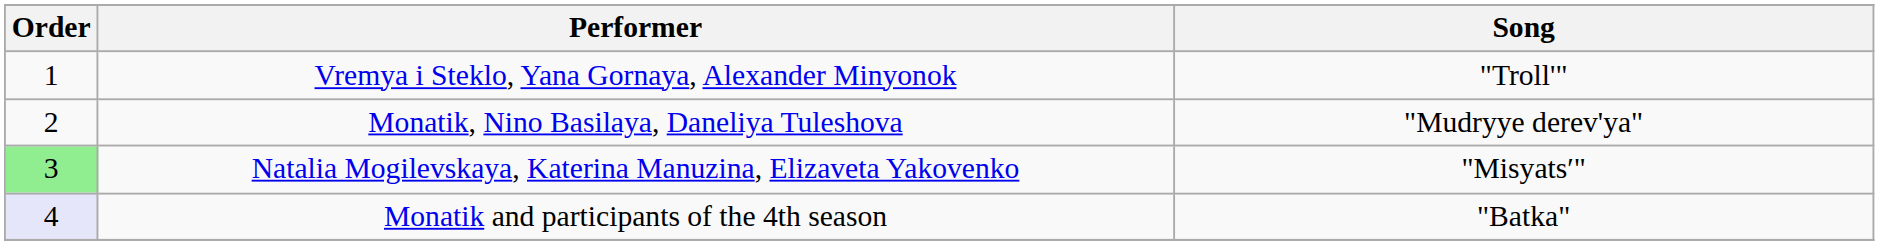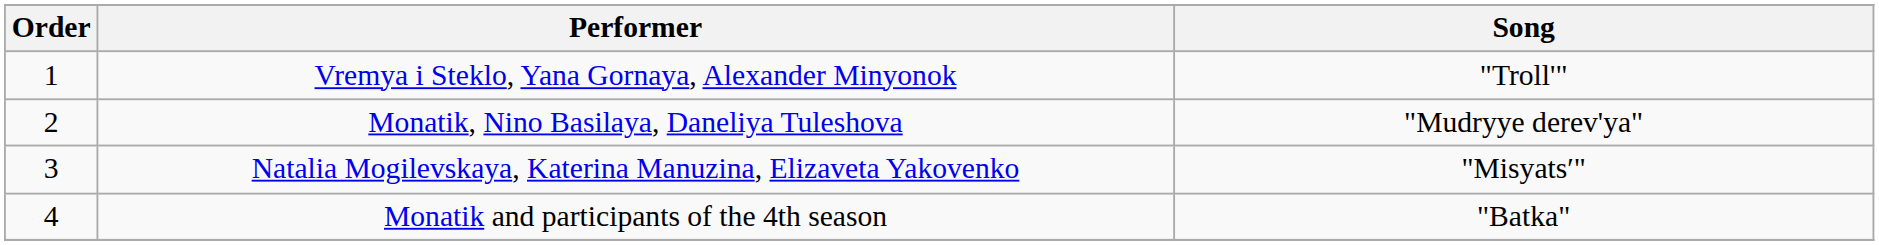(51, 168) lightgreen background -> (51, 168) no background
(51, 215) lavender background -> (51, 215) no background
